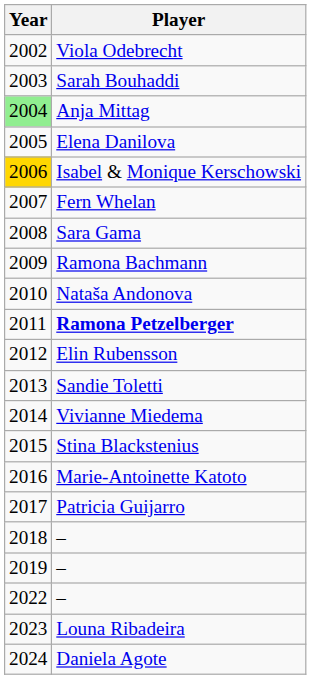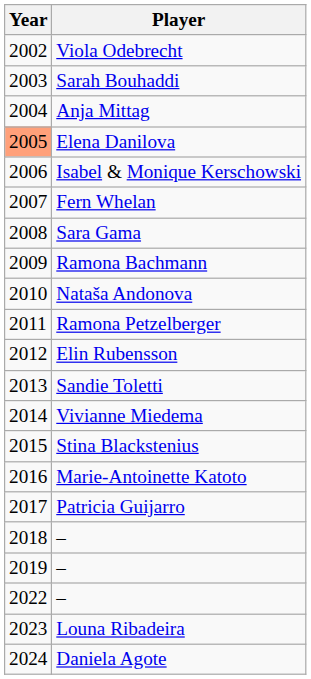(28, 111) lightgreen background -> (28, 111) no background
(28, 141) no background -> (28, 141) lightsalmon background
(28, 171) gold background -> (28, 171) no background
(145, 324) bold -> (138, 324) normal
